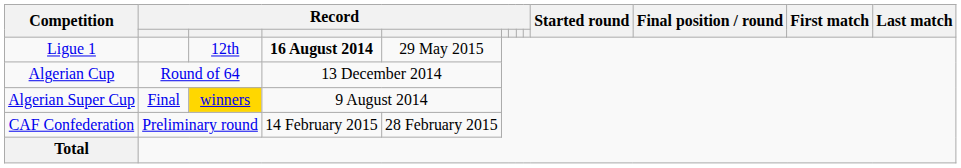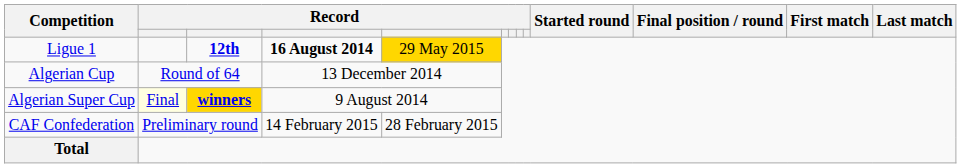(225, 49) normal -> (224, 49) bold
(441, 49) no background -> (441, 49) gold background
(164, 99) no background -> (163, 99) lightyellow background
(225, 99) normal -> (224, 99) bold
